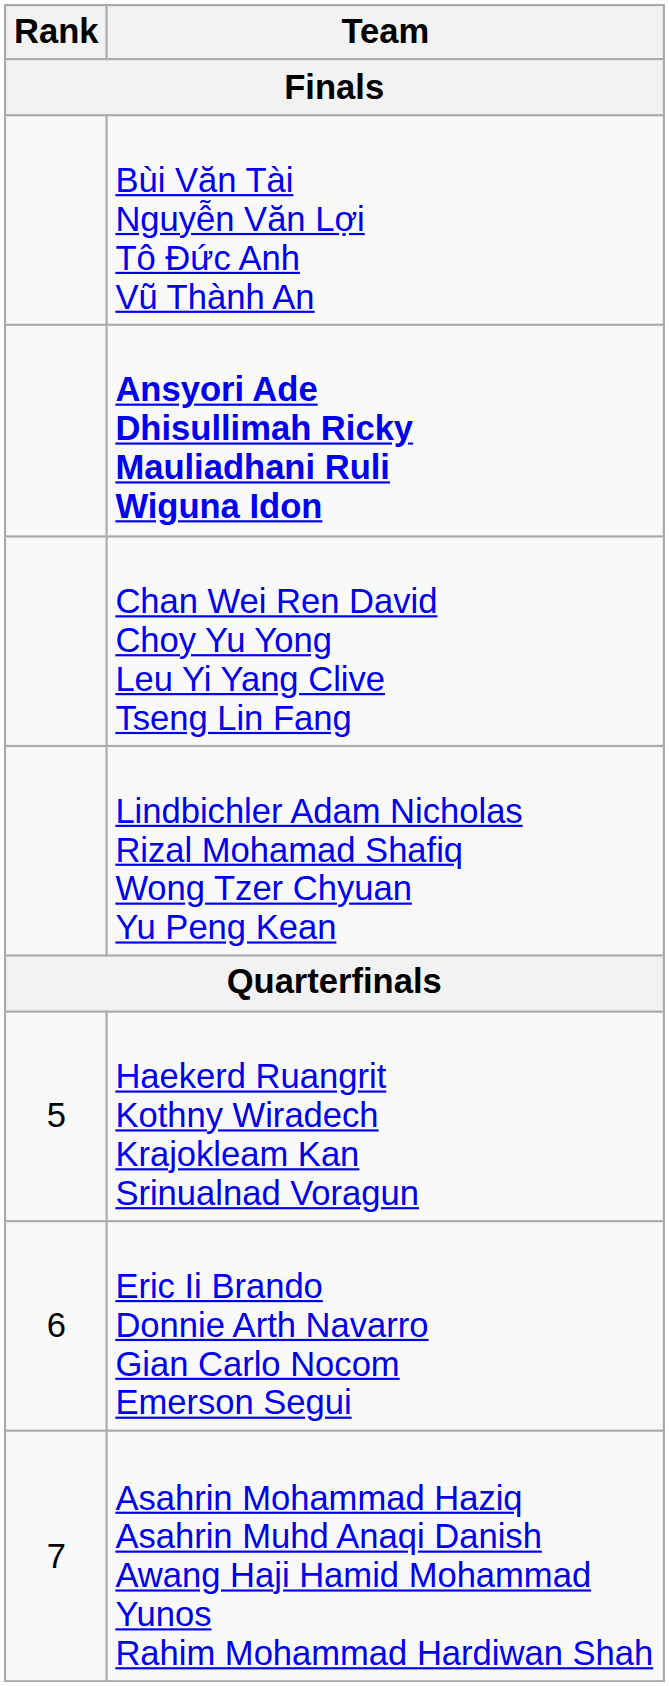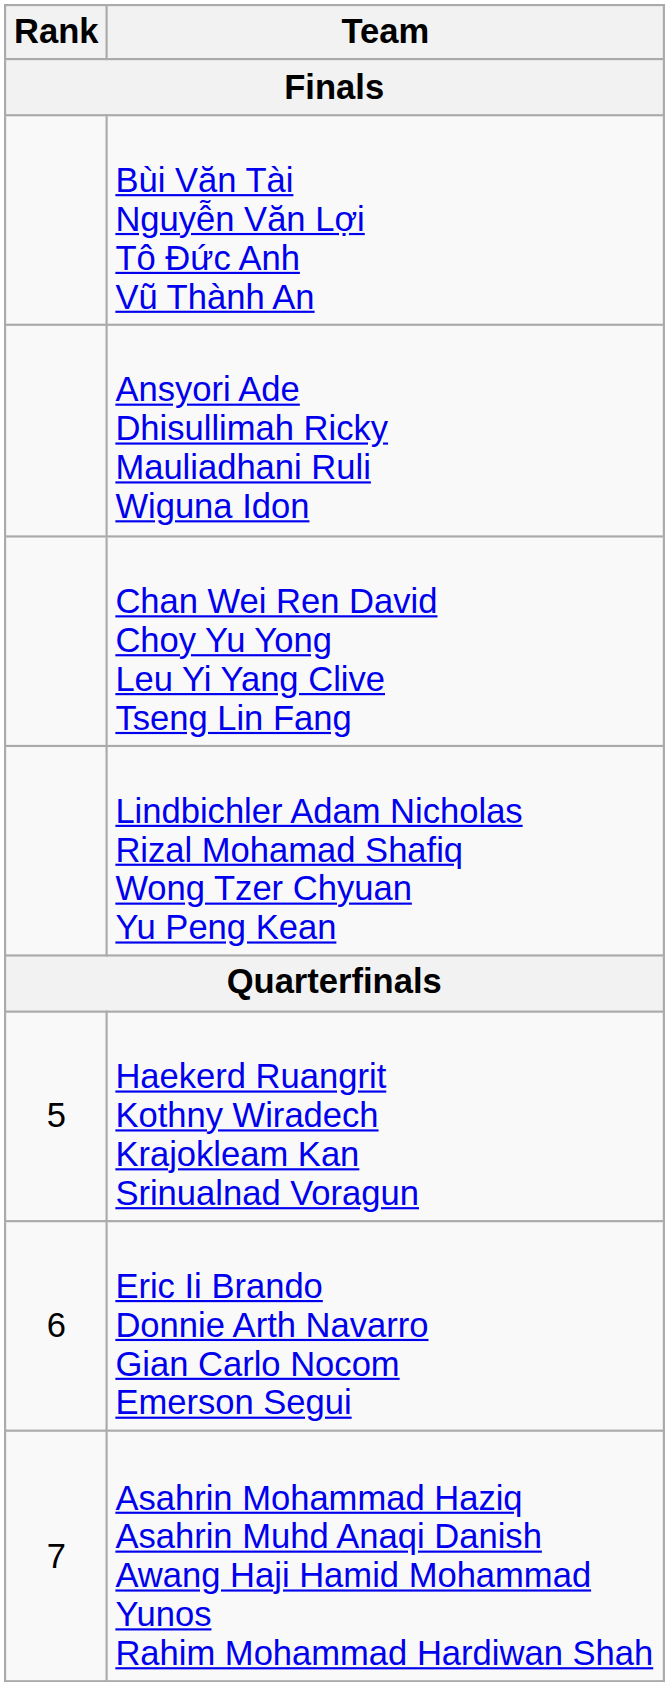(264, 449) bold -> (252, 449) normal
